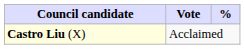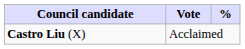(46, 34) lightyellow background -> (46, 34) no background
